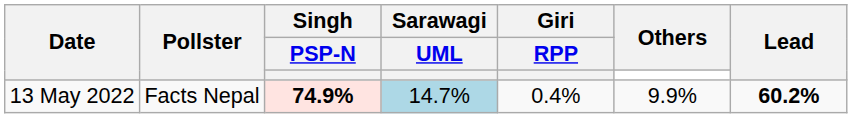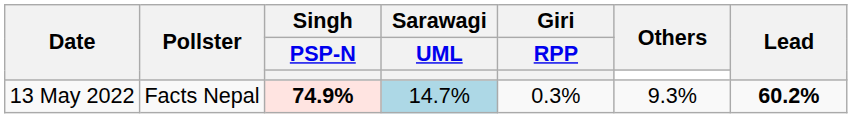(556, 96) 0.4% -> (556, 96) 0.3%
(672, 96) 9.9% -> (672, 96) 9.3%
